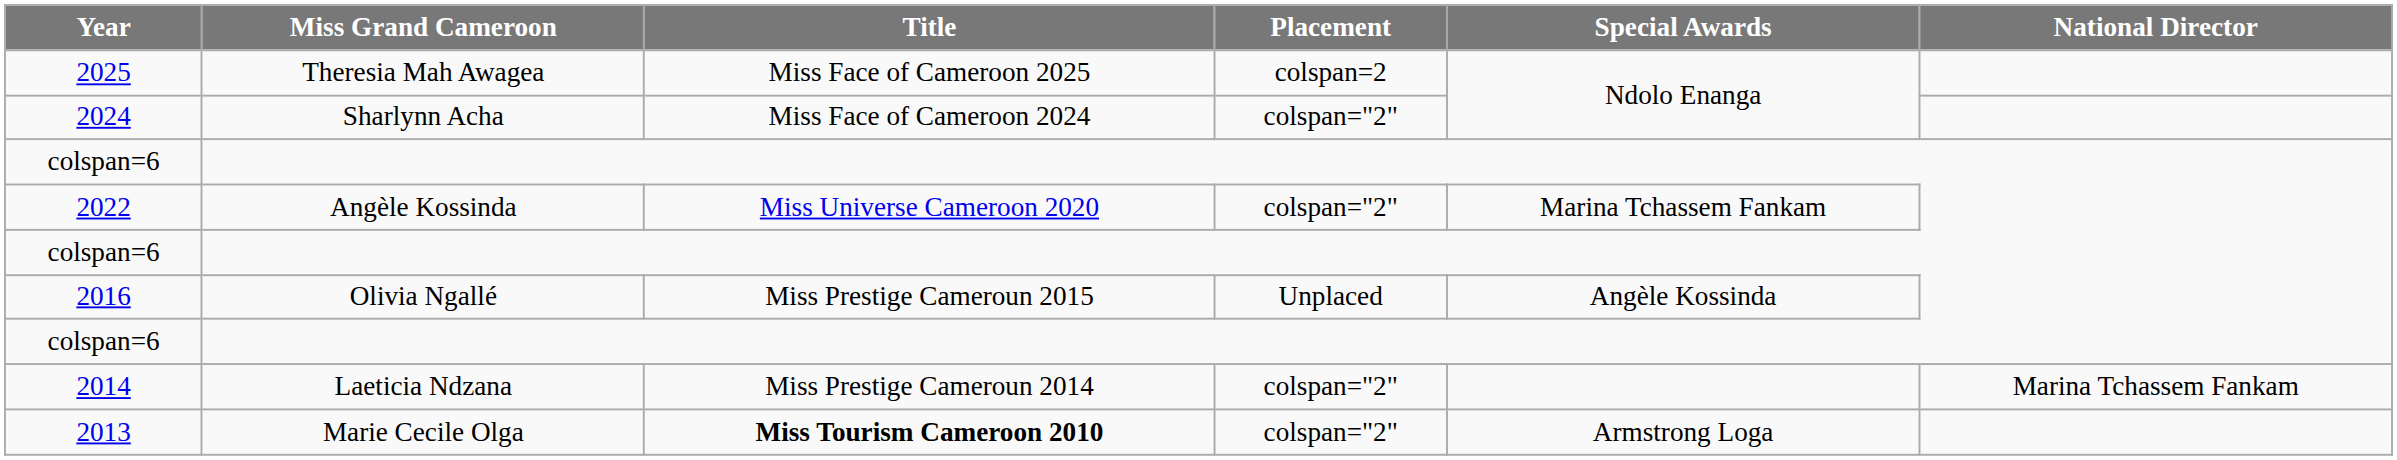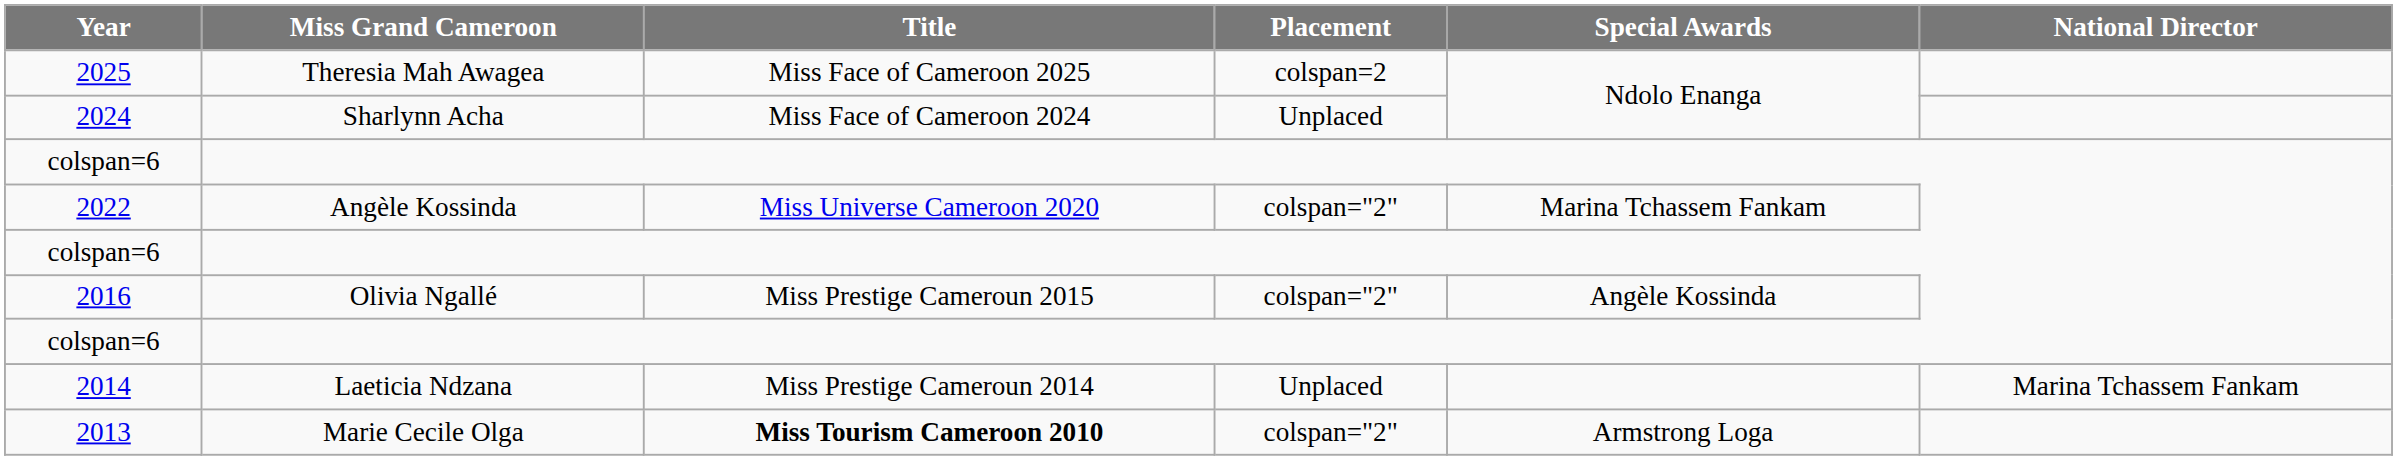(1331, 117) colspan="2" -> (1331, 117) Unplaced
(1331, 296) Unplaced -> (1331, 296) colspan="2"
(1331, 386) colspan="2" -> (1331, 386) Unplaced
